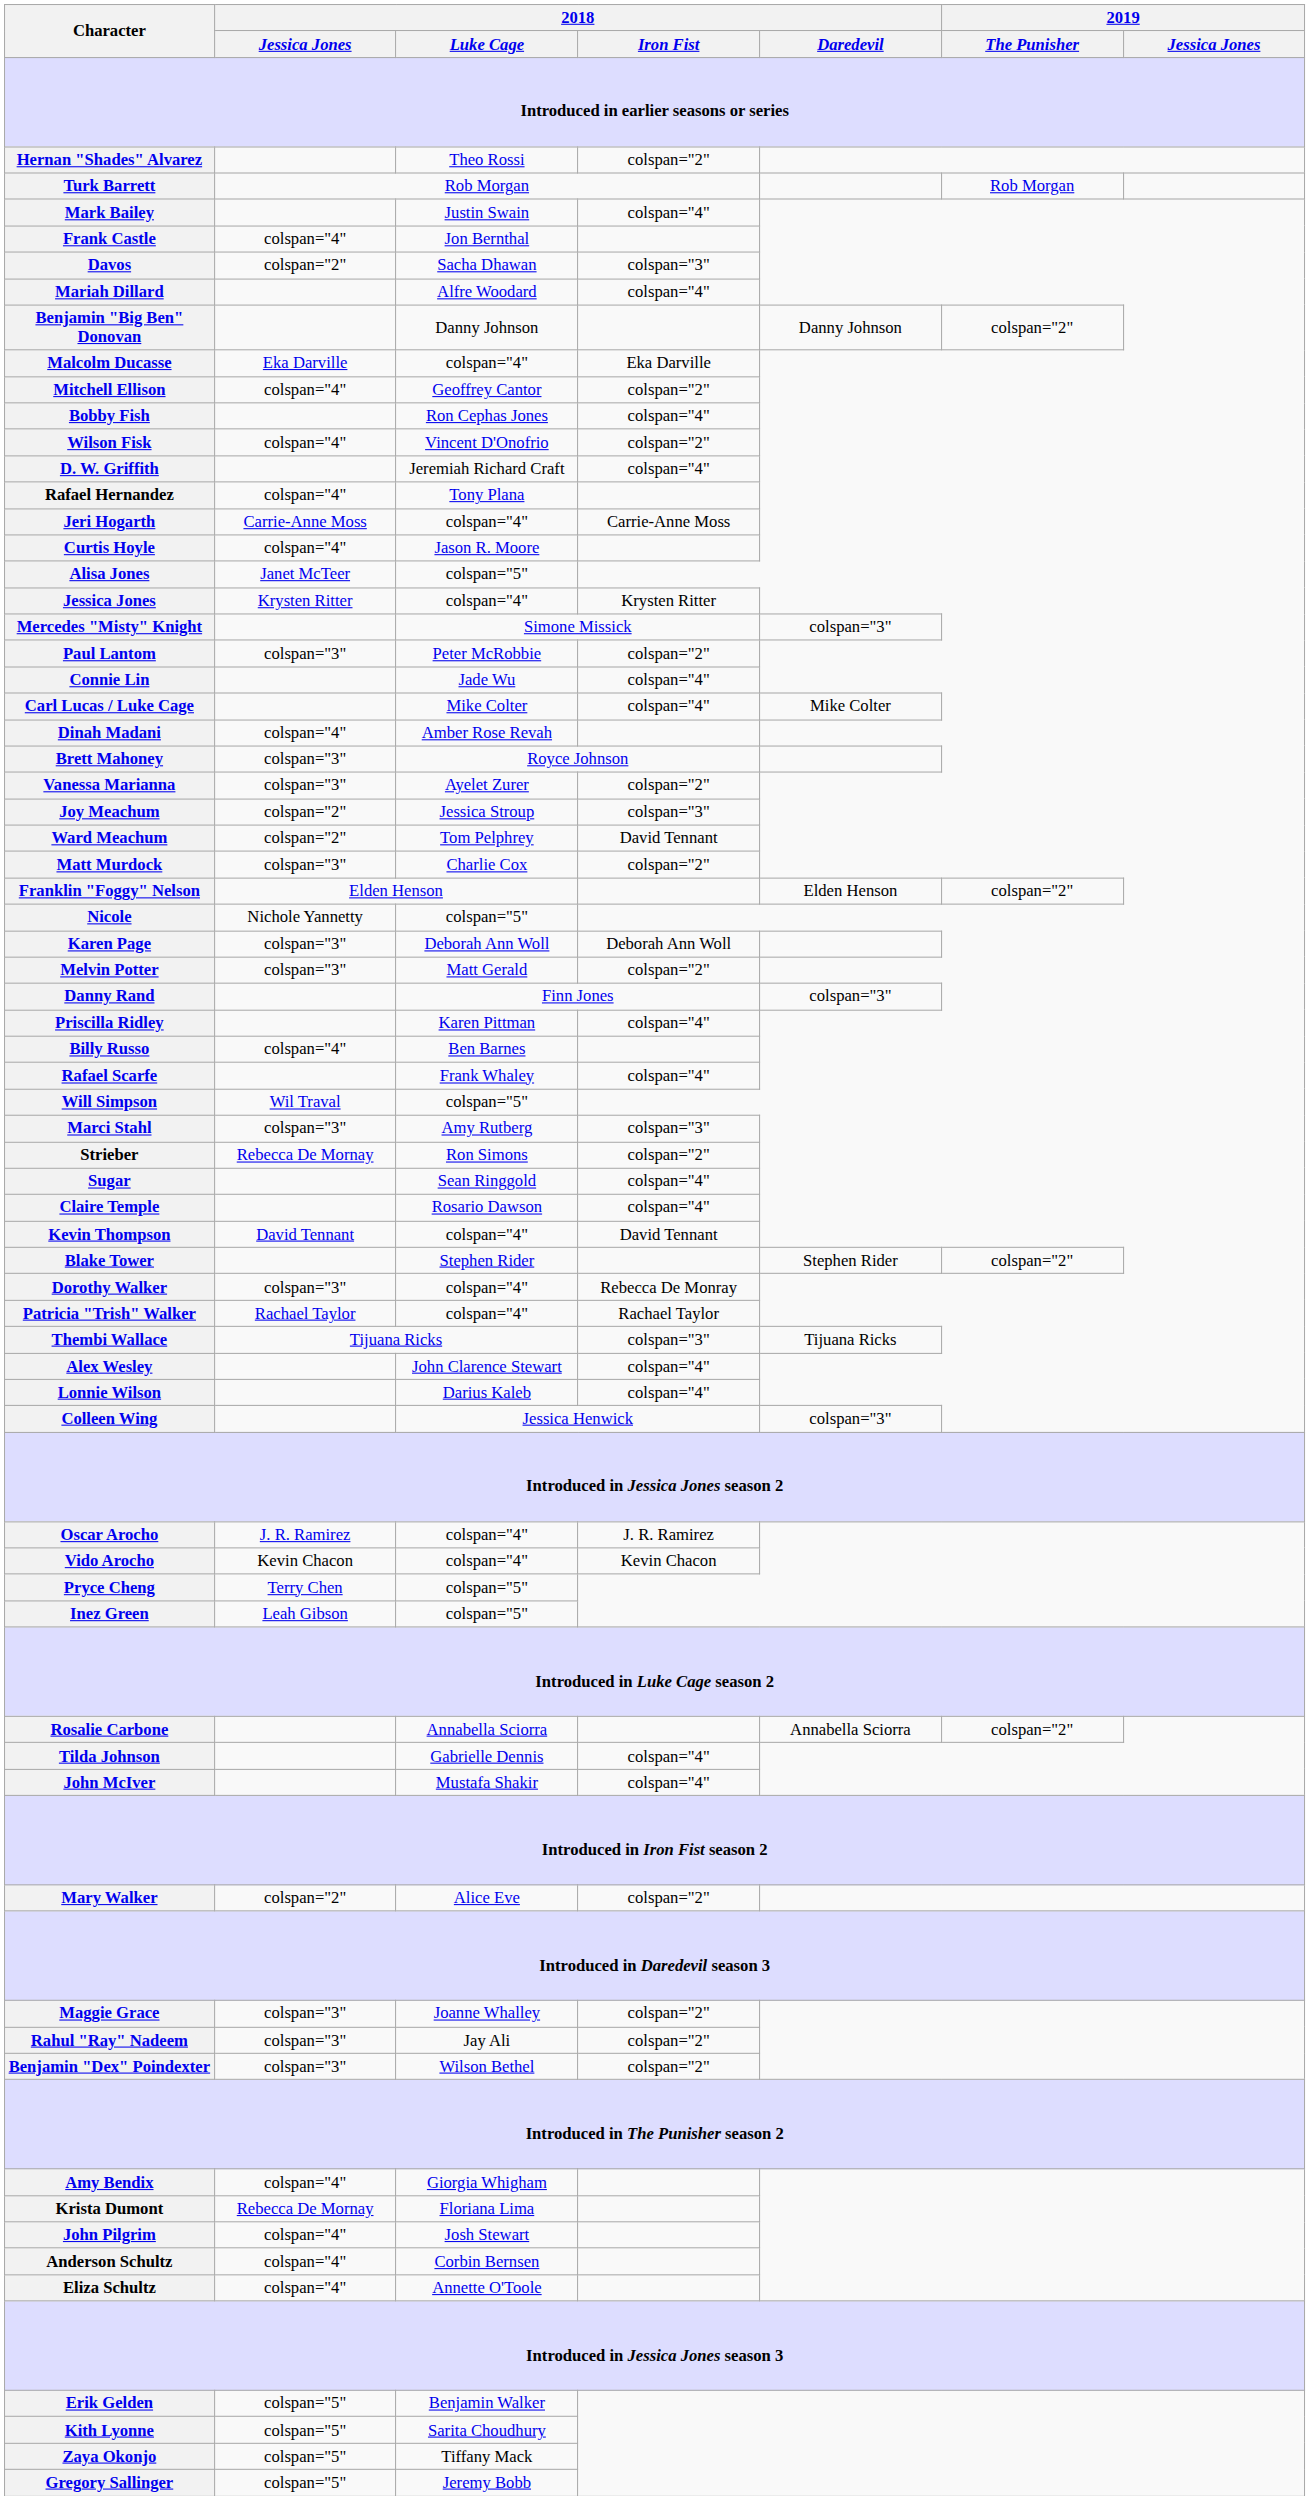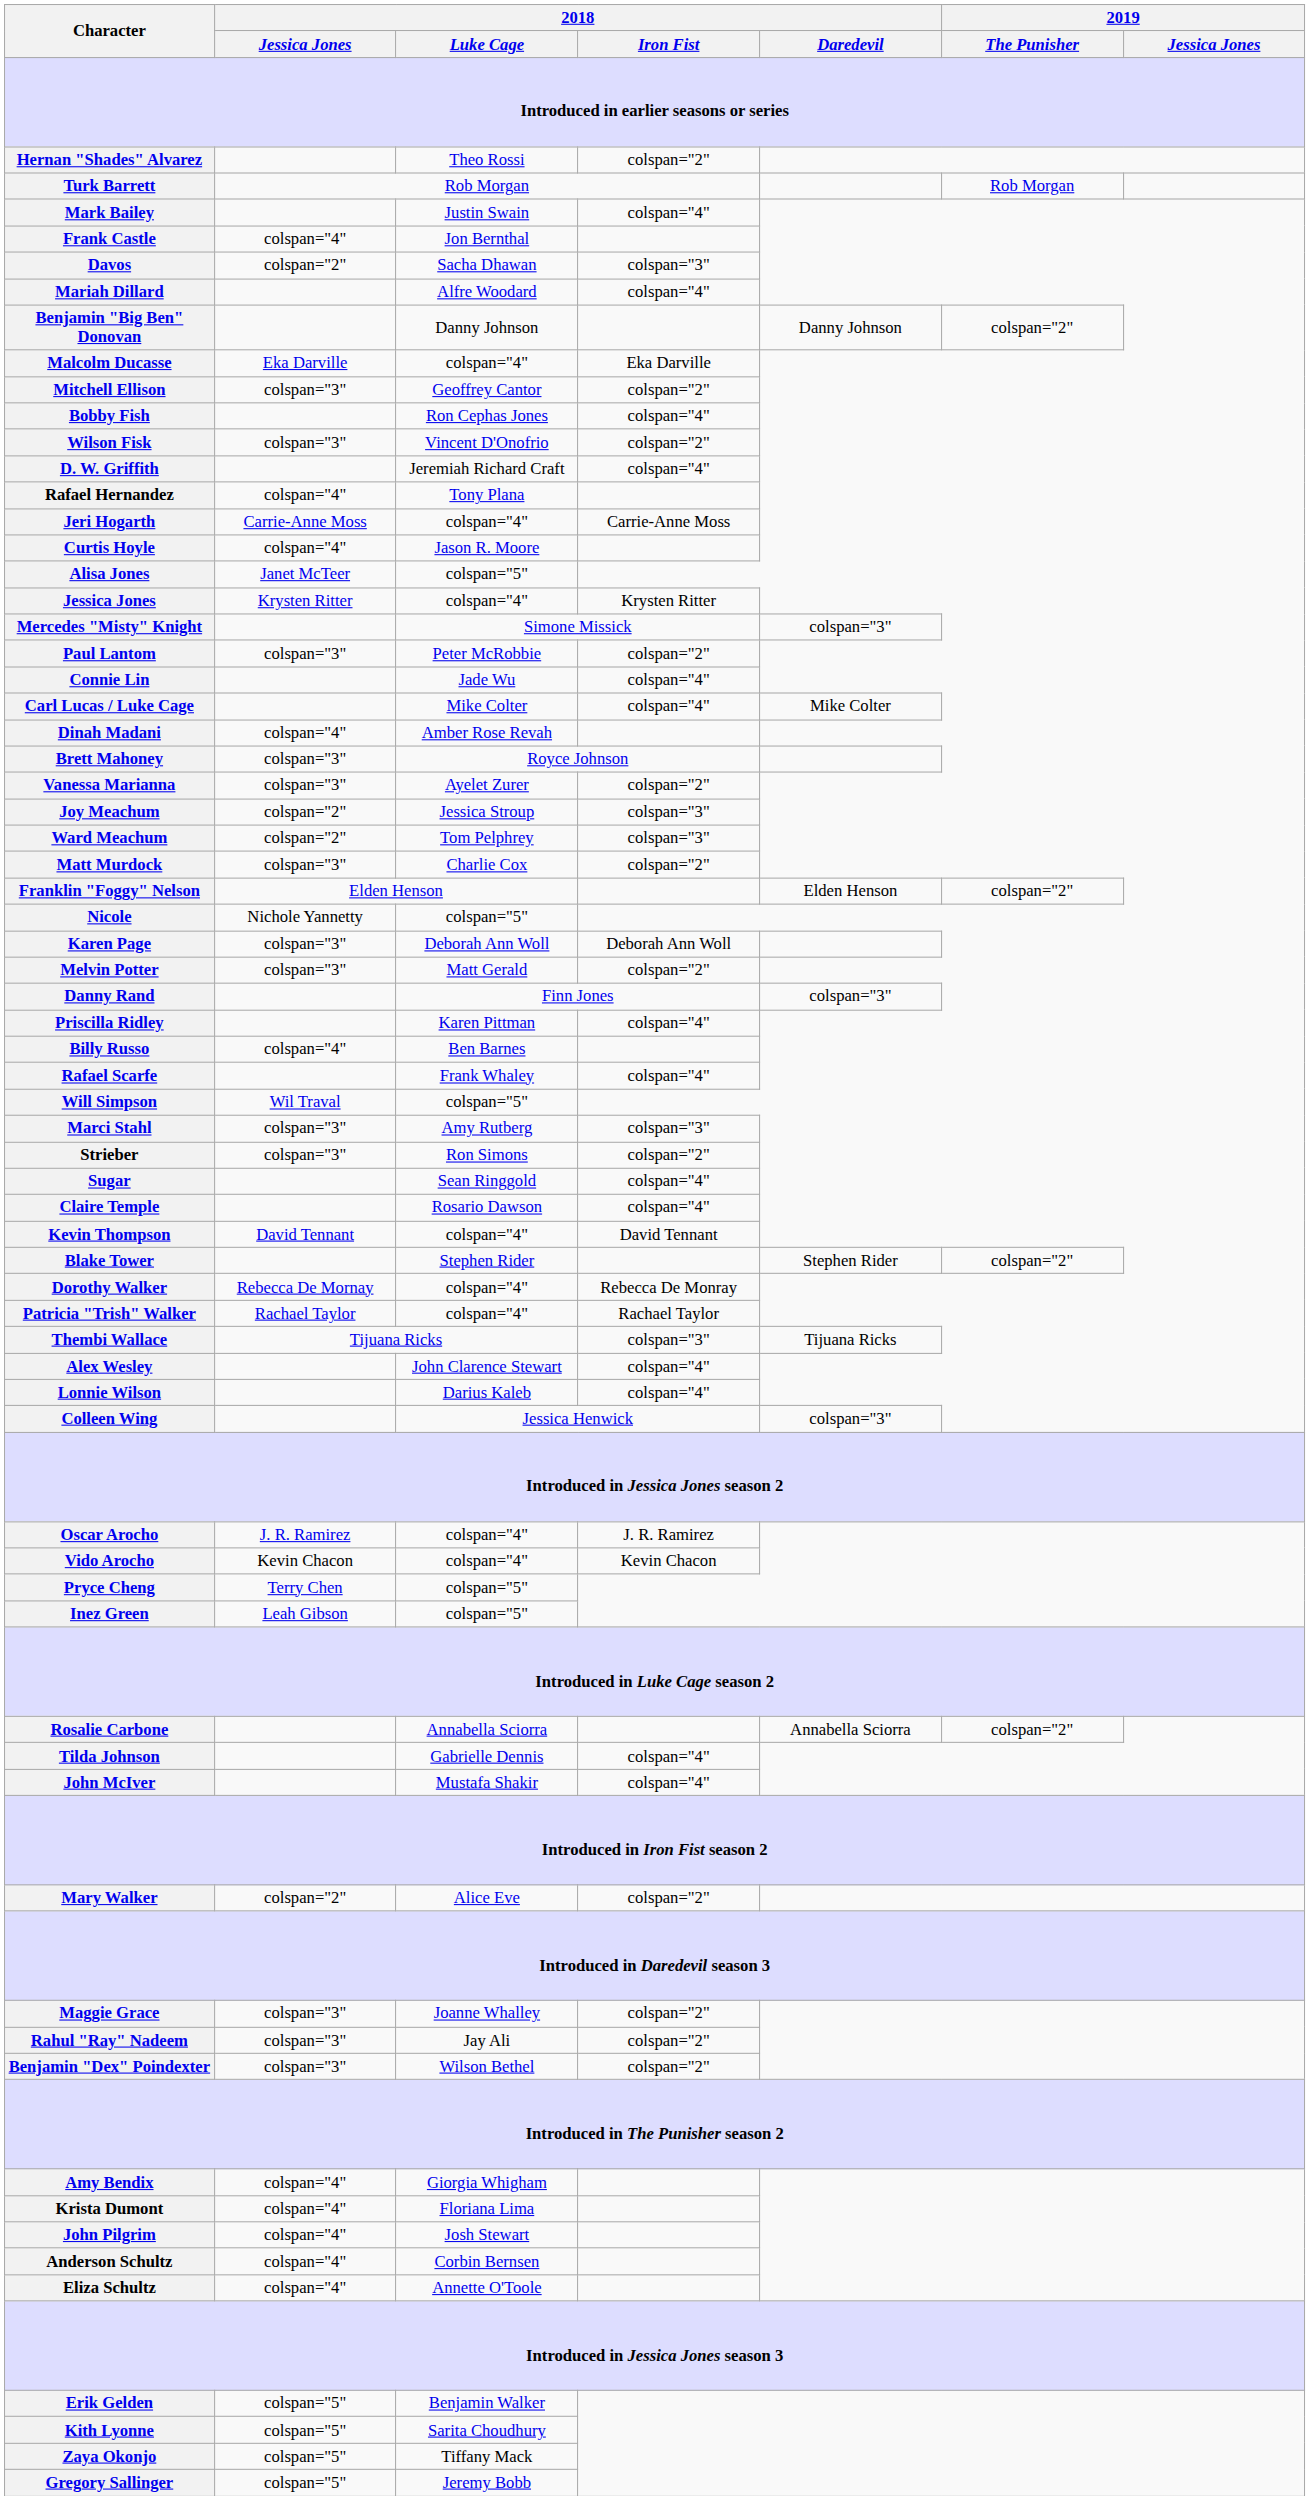(305, 389) colspan="4" -> (305, 389) colspan="3"
(305, 442) colspan="4" -> (305, 442) colspan="3"
(669, 838) David Tennant -> (669, 838) colspan="3"
(305, 1154) Rebecca De Mornay -> (305, 1154) colspan="3"
(305, 1286) colspan="3" -> (305, 1286) Rebecca De Mornay
(305, 2208) Rebecca De Mornay -> (305, 2208) colspan="4"
